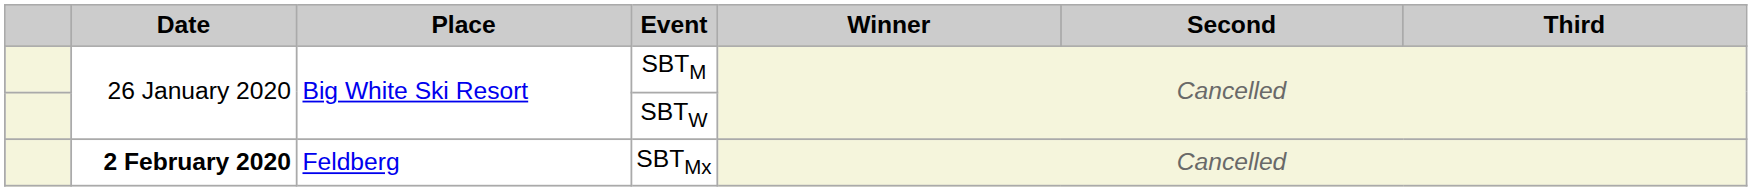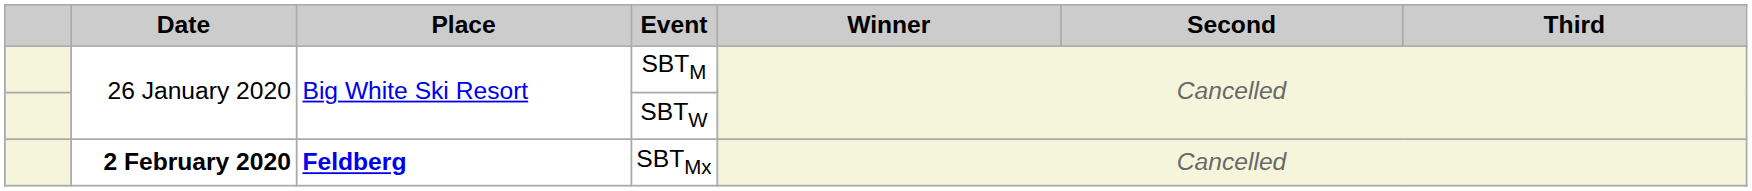(351, 161) normal -> (354, 161) bold
